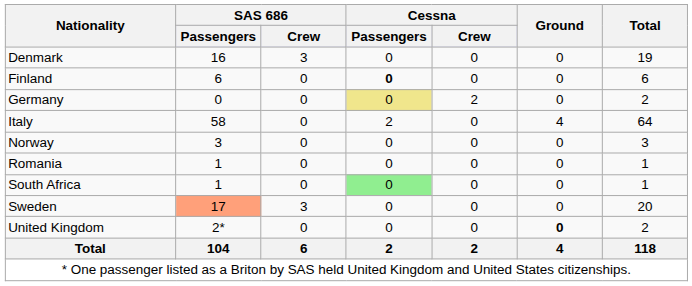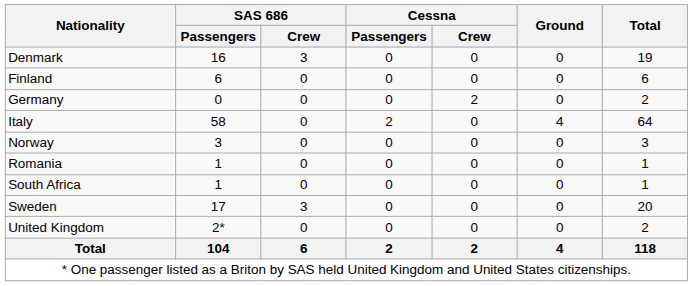(389, 78) bold -> (389, 78) normal
(389, 100) khaki background -> (389, 100) no background
(389, 184) lightgreen background -> (389, 184) no background
(218, 206) lightsalmon background -> (218, 206) no background
(560, 227) bold -> (560, 227) normal
